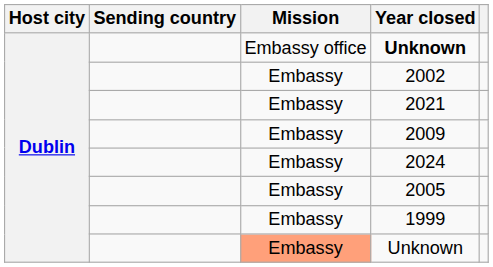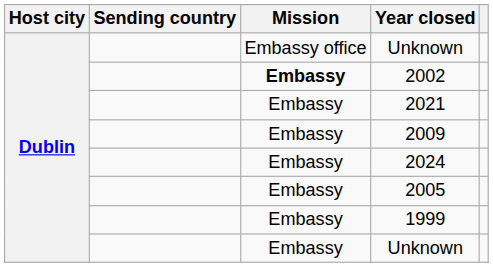(425, 47) bold -> (425, 47) normal
(306, 76) normal -> (306, 76) bold
(306, 248) lightsalmon background -> (306, 248) no background
